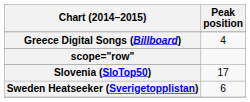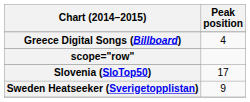(223, 89) 6 -> (223, 89) 9
